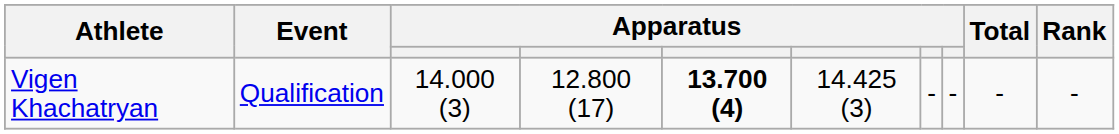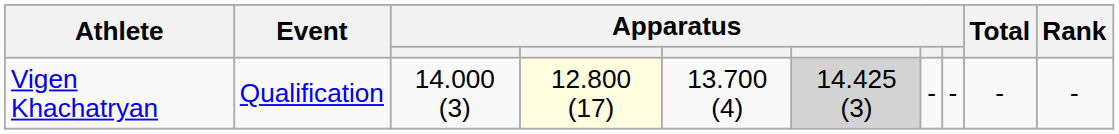(591, 94) no background -> (591, 94) lightyellow background
(727, 94) bold -> (727, 94) normal
(857, 94) no background -> (857, 94) lightgrey background
